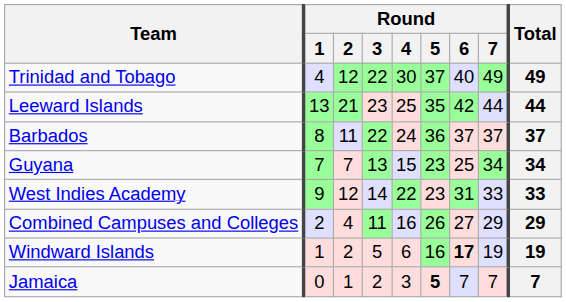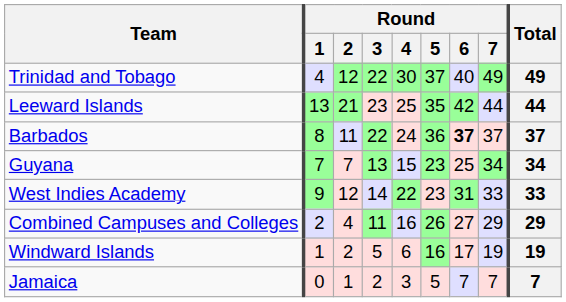(464, 135) normal -> (464, 135) bold
(464, 252) bold -> (464, 252) normal
(435, 281) bold -> (435, 281) normal
